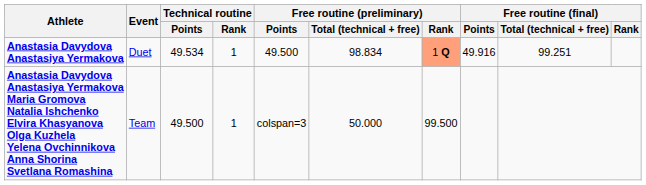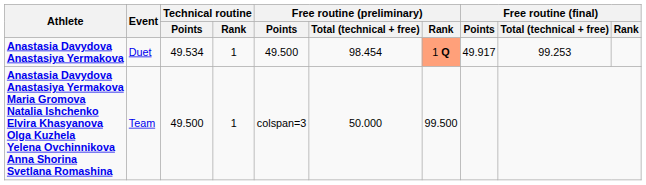(365, 52) 98.834 -> (365, 52) 98.454
(479, 52) 49.916 -> (479, 52) 49.917
(555, 52) 99.251 -> (555, 52) 99.253
